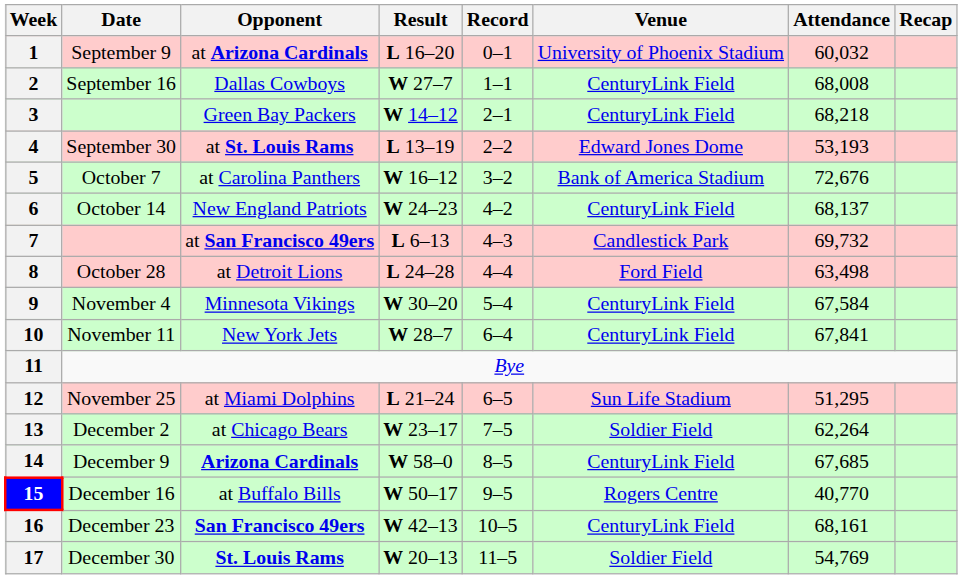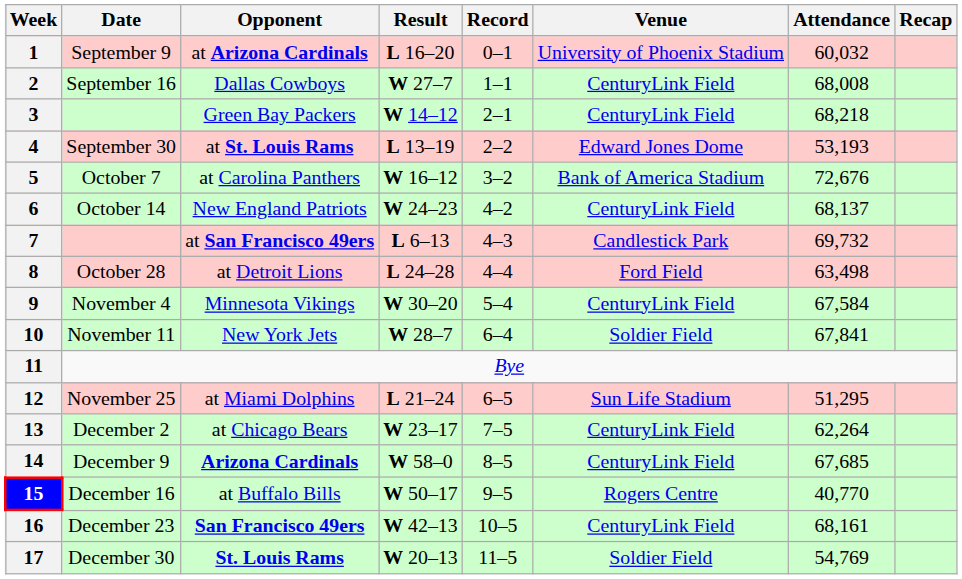(661, 334) CenturyLink Field -> (661, 334) Soldier Field
(661, 429) Soldier Field -> (661, 429) CenturyLink Field
